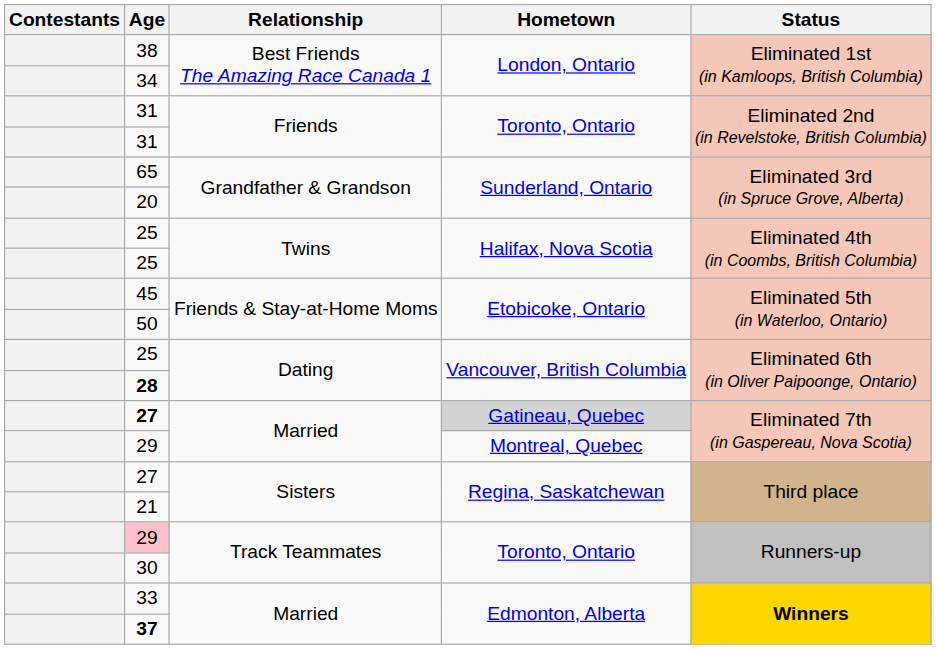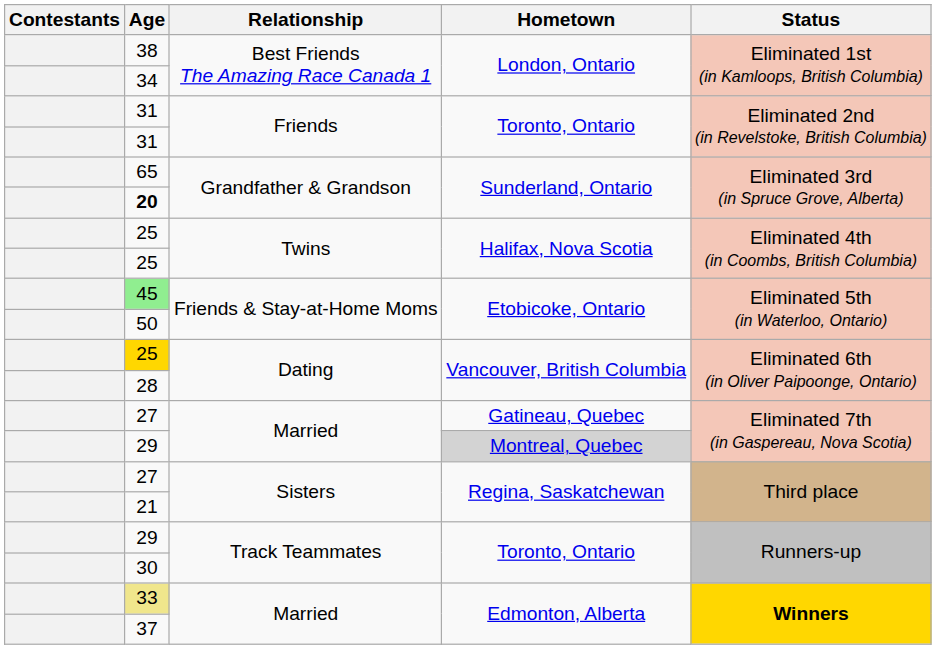(147, 202) normal -> (147, 202) bold
(147, 293) no background -> (147, 293) lightgreen background
(147, 354) no background -> (147, 354) gold background
(147, 385) bold -> (147, 385) normal
(147, 415) bold -> (147, 415) normal
(566, 415) lightgrey background -> (566, 415) no background
(566, 446) no background -> (566, 446) lightgrey background
(147, 537) pink background -> (147, 537) no background
(147, 598) no background -> (147, 598) khaki background
(147, 628) bold -> (147, 628) normal
